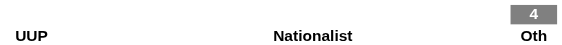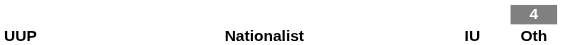+ column: (472, 14)
